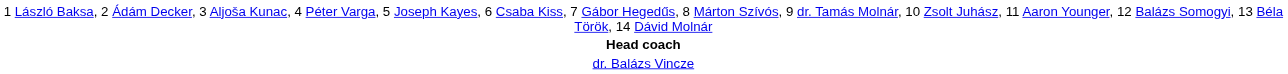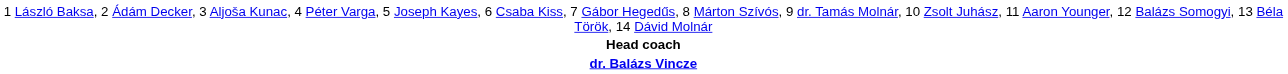(643, 63) normal -> (643, 63) bold
